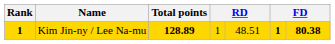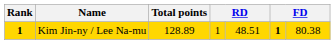(179, 30) bold -> (179, 30) normal
(308, 30) bold -> (308, 30) normal
